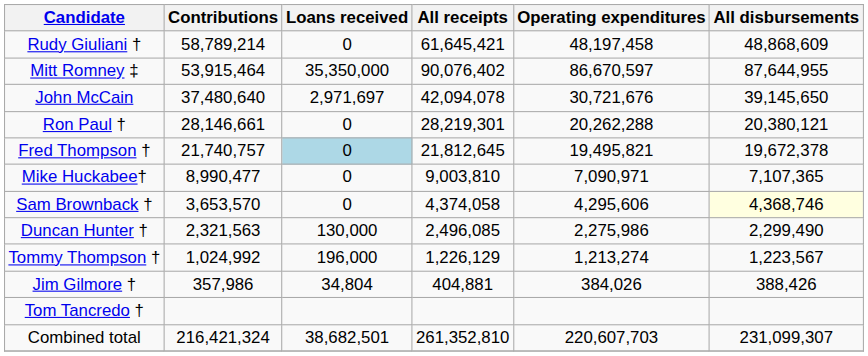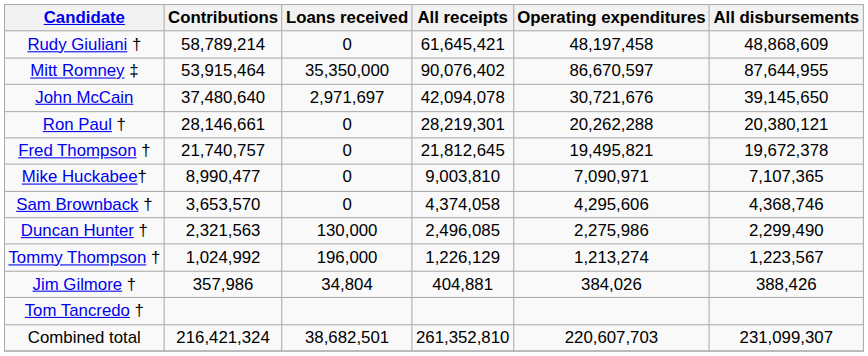(347, 151) lightblue background -> (347, 151) no background
(786, 204) lightyellow background -> (786, 204) no background
